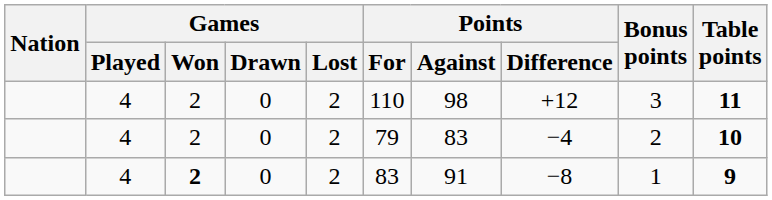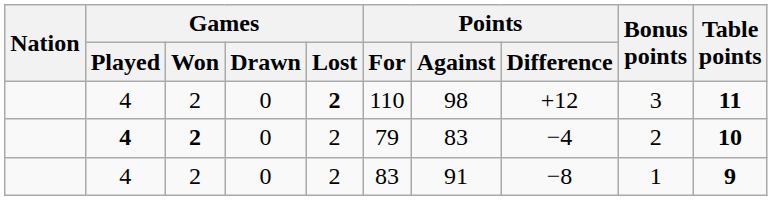(335, 99) normal -> (335, 99) bold
(125, 137) normal -> (125, 137) bold
(195, 137) normal -> (195, 137) bold
(195, 175) bold -> (195, 175) normal
